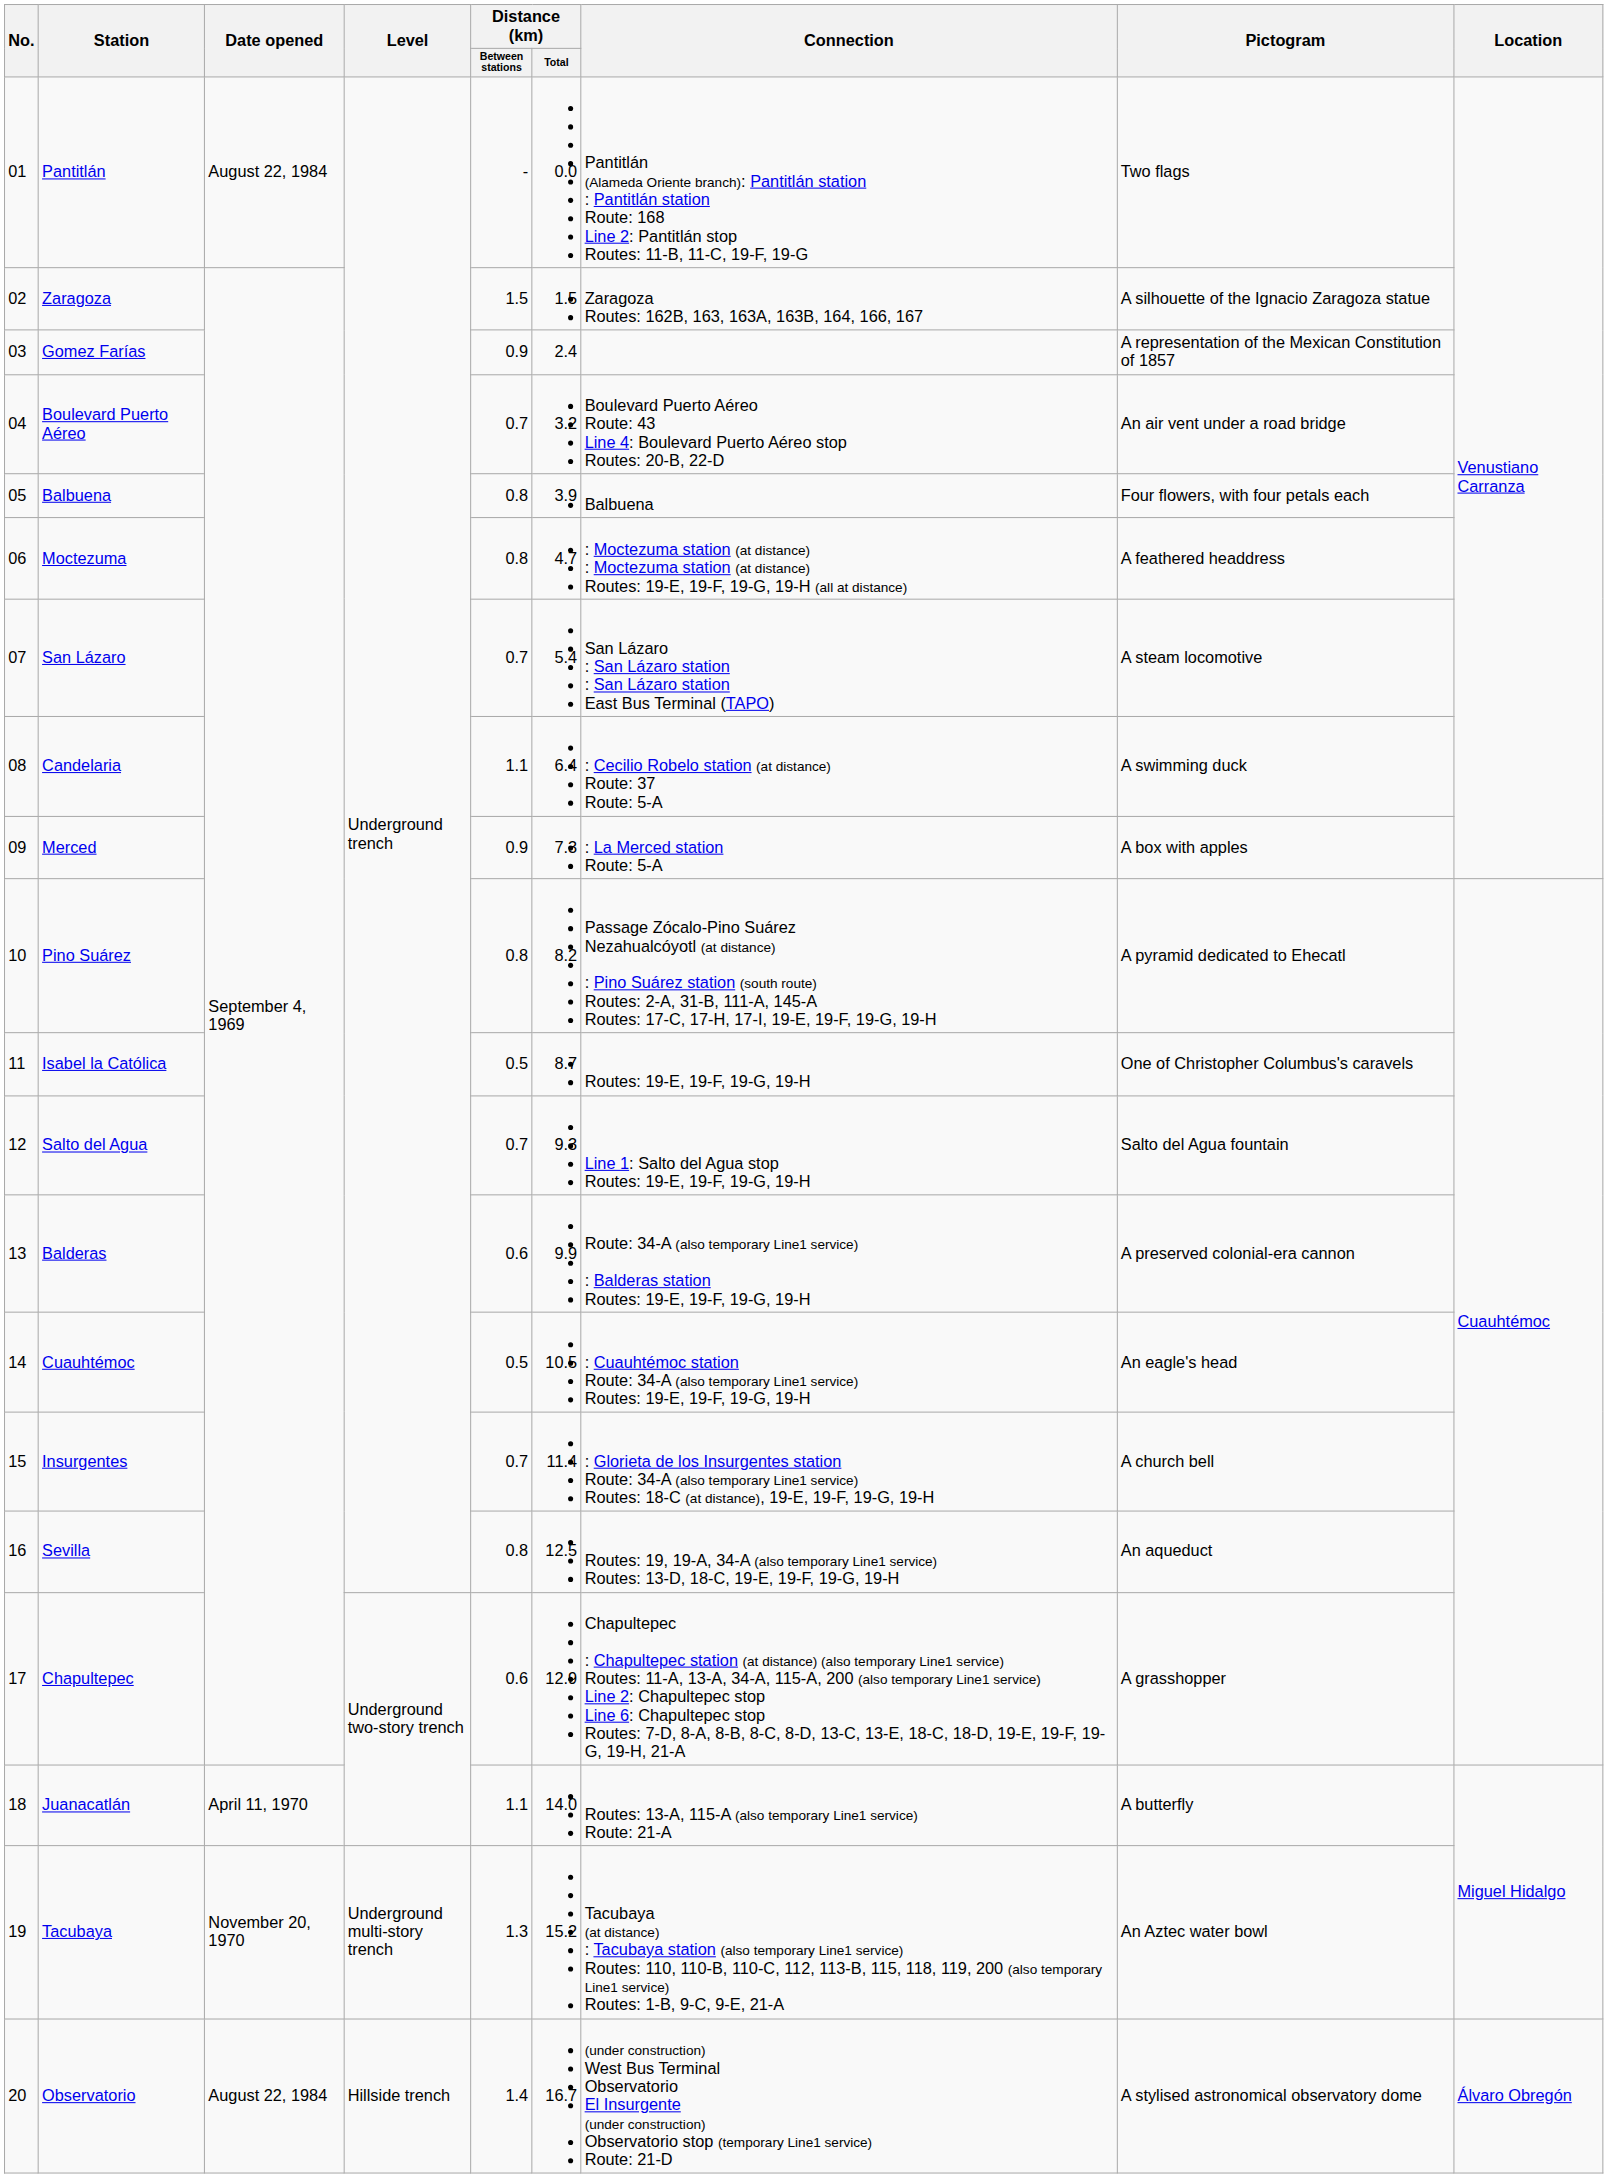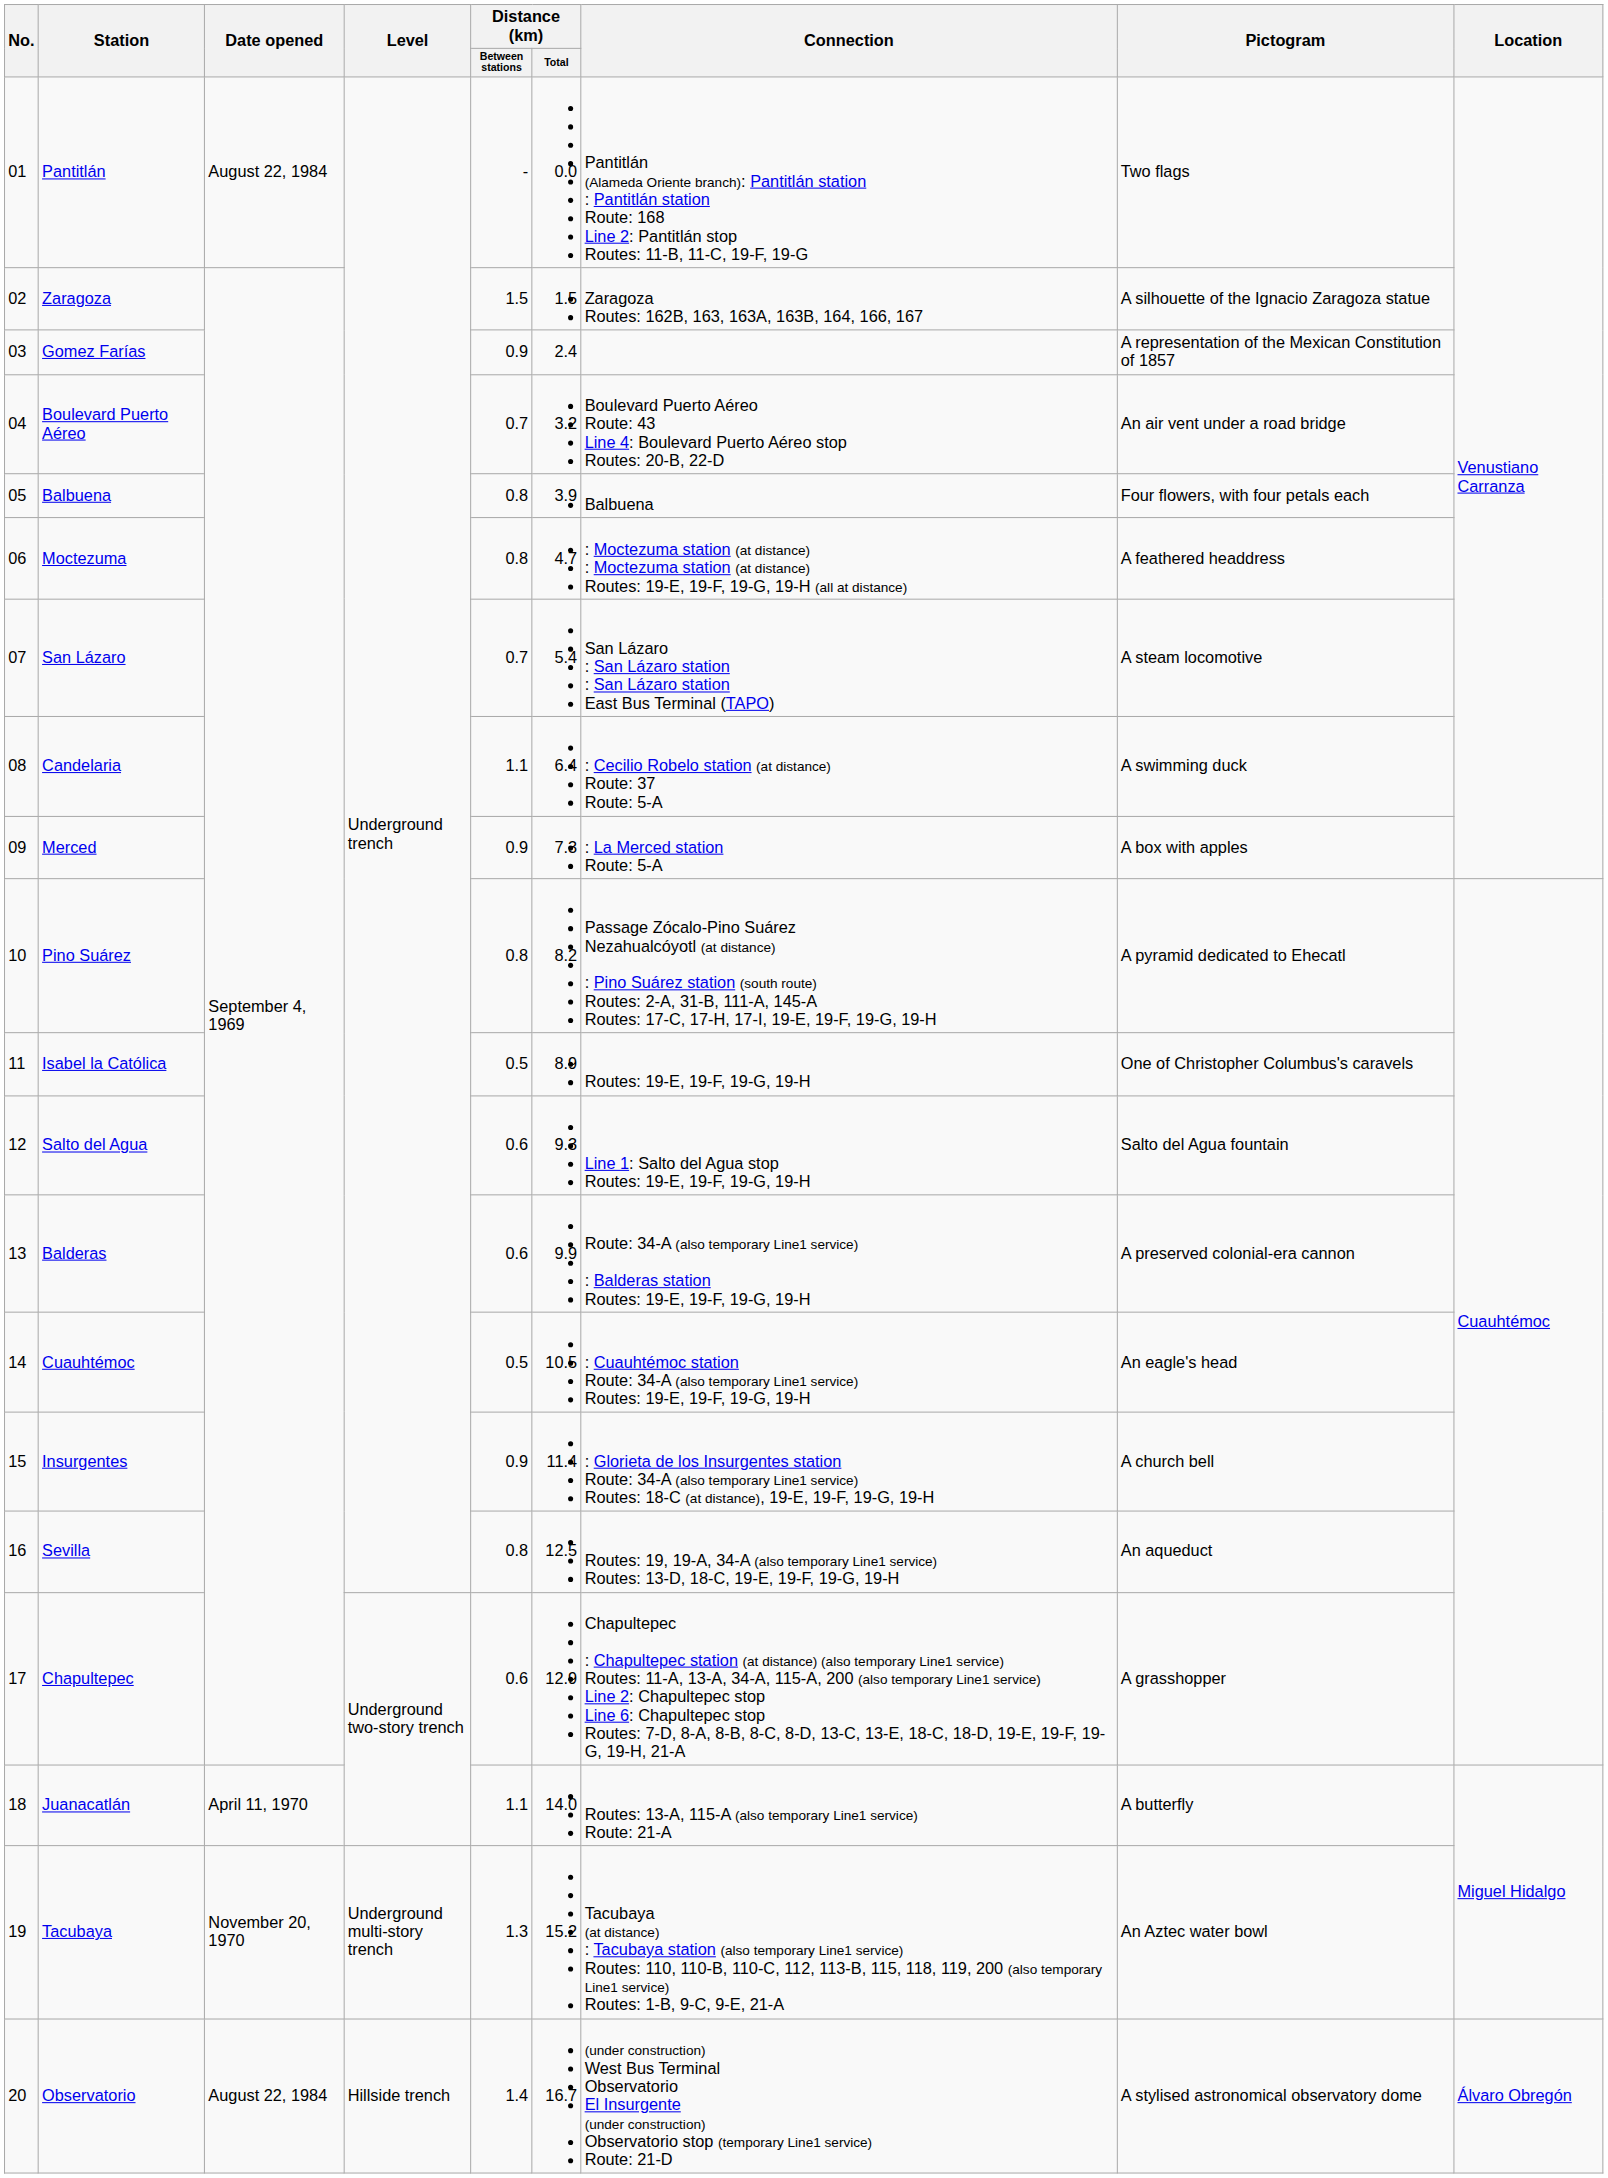(566, 1064) 8.7 -> (566, 1064) 8.9
(517, 1145) 0.7 -> (517, 1145) 0.6
(517, 1461) 0.7 -> (517, 1461) 0.9
